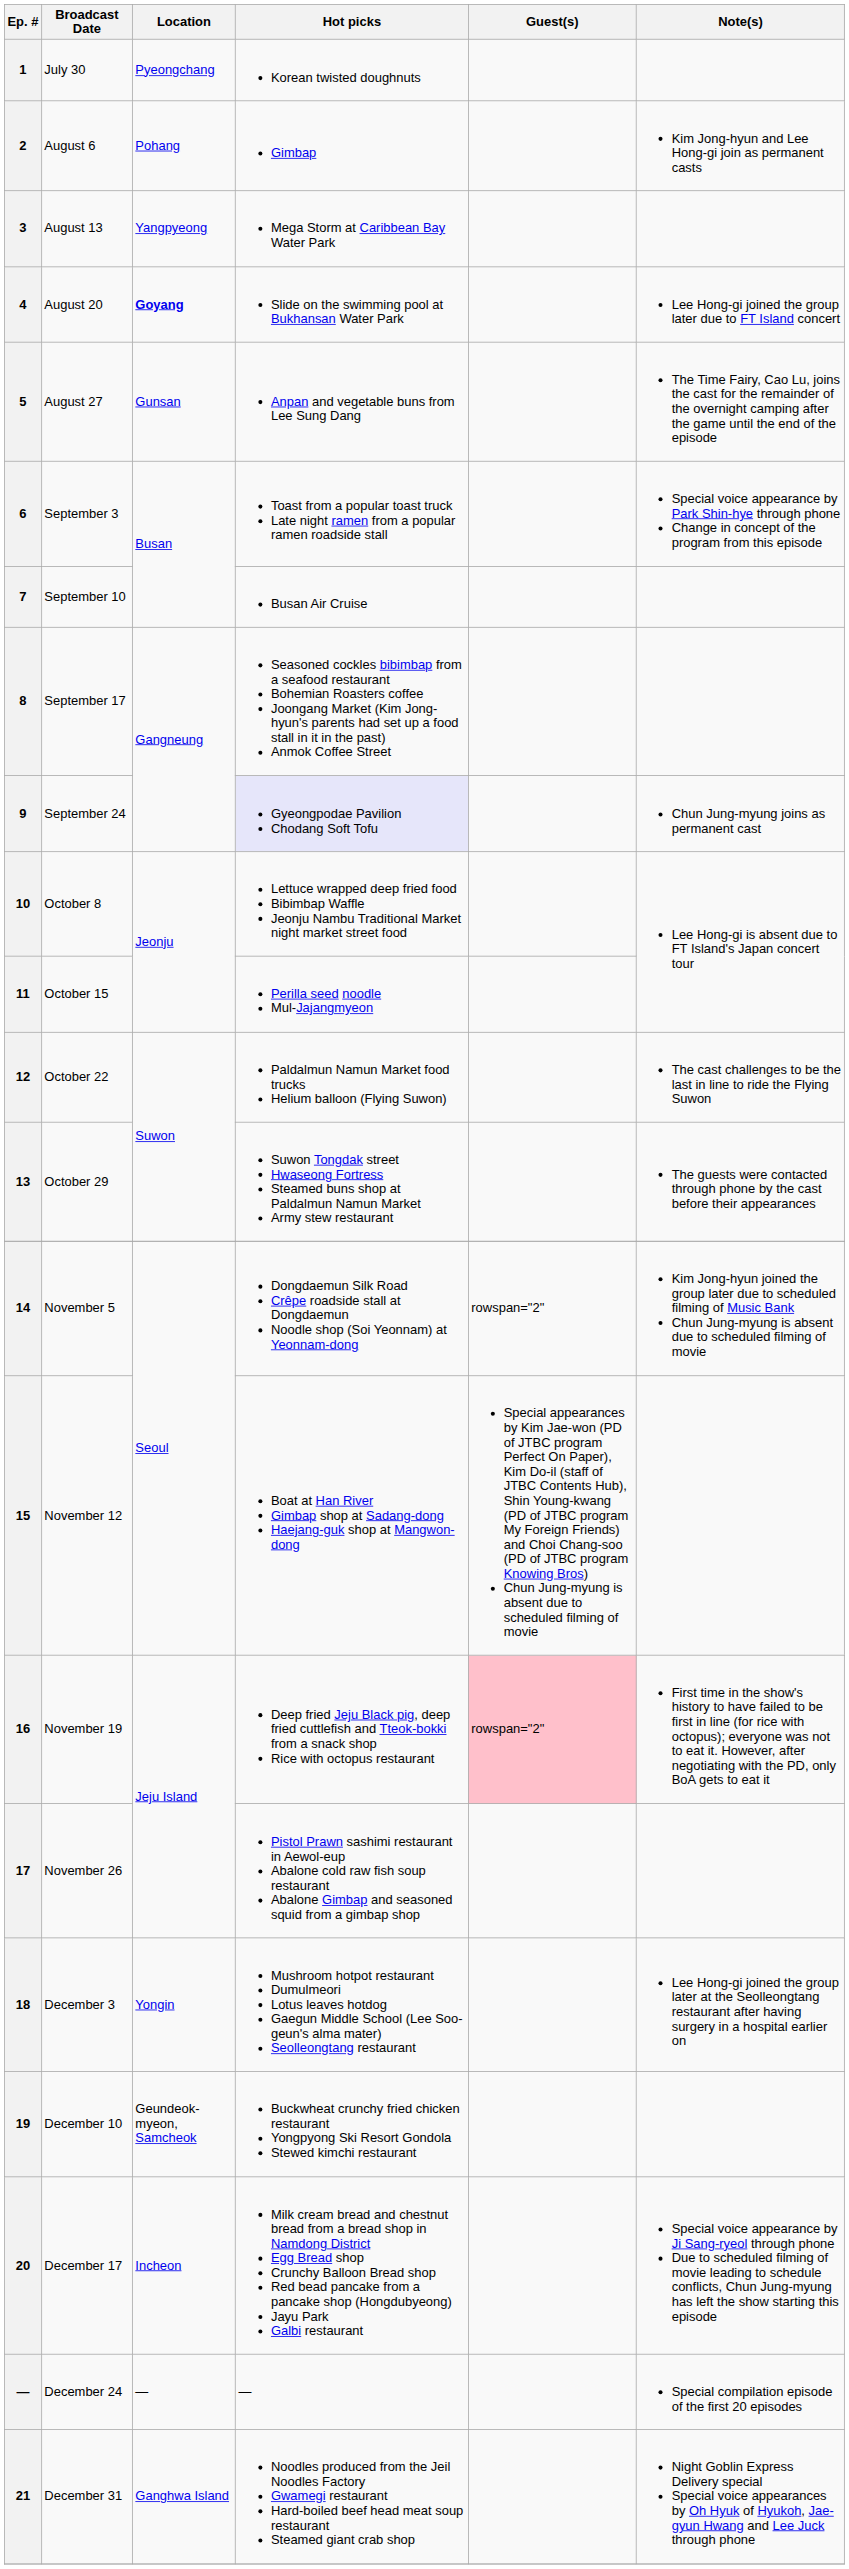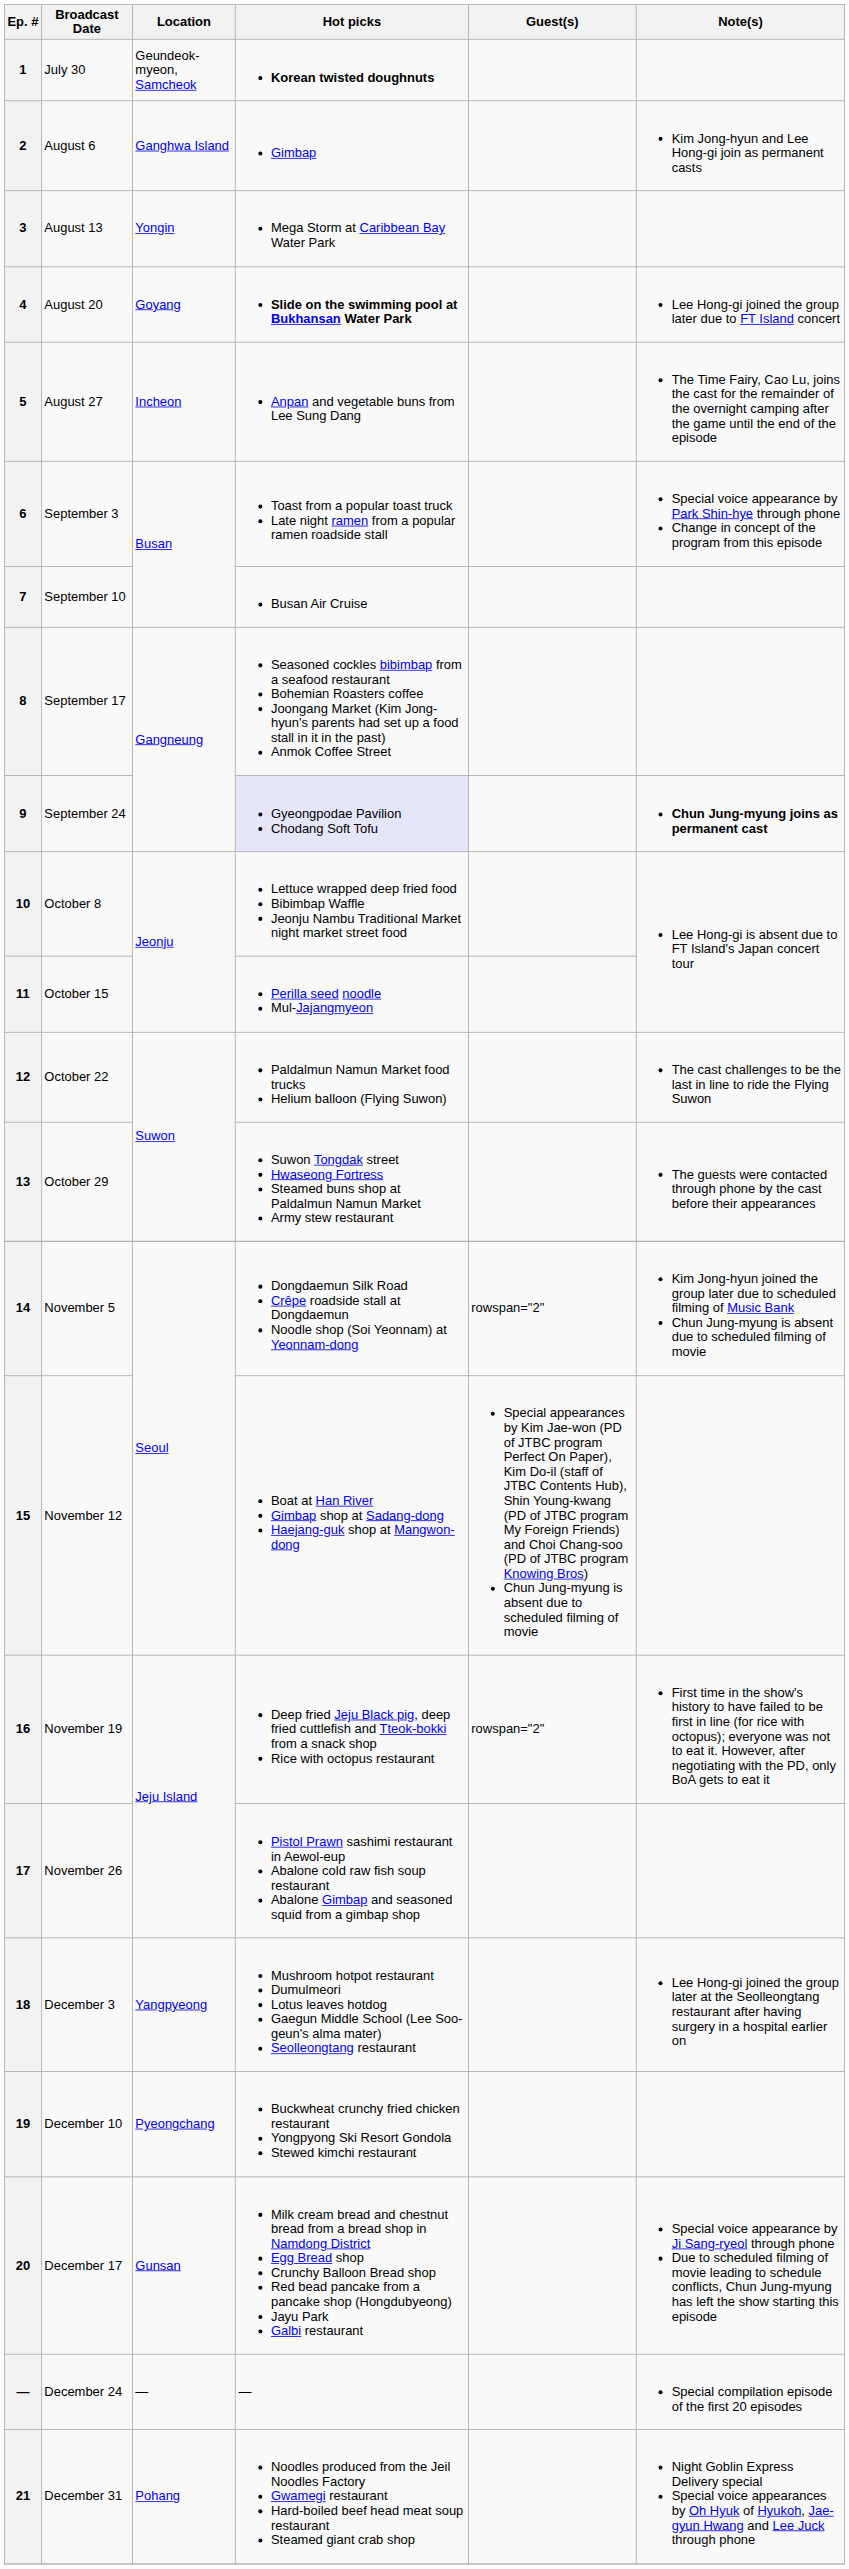(175, 70) Pyeongchang -> (167, 70) Geundeok-myeon, Samcheok
(352, 77) normal -> (352, 77) bold
(158, 145) Pohang -> (182, 145) Ganghwa Island
(171, 228) Yangpyeong -> (155, 228) Yongin
(159, 304) bold -> (158, 304) normal
(352, 312) normal -> (352, 312) bold
(158, 401) Gunsan -> (158, 401) Incheon
(741, 821) normal -> (741, 821) bold
(508, 1729) pink background -> (508, 1729) no background
(155, 2004) Yongin -> (171, 2004) Yangpyeong
(167, 2124) Geundeok-myeon, Samcheok -> (175, 2124) Pyeongchang
(158, 2265) Incheon -> (158, 2265) Gunsan
(182, 2496) Ganghwa Island -> (158, 2496) Pohang
